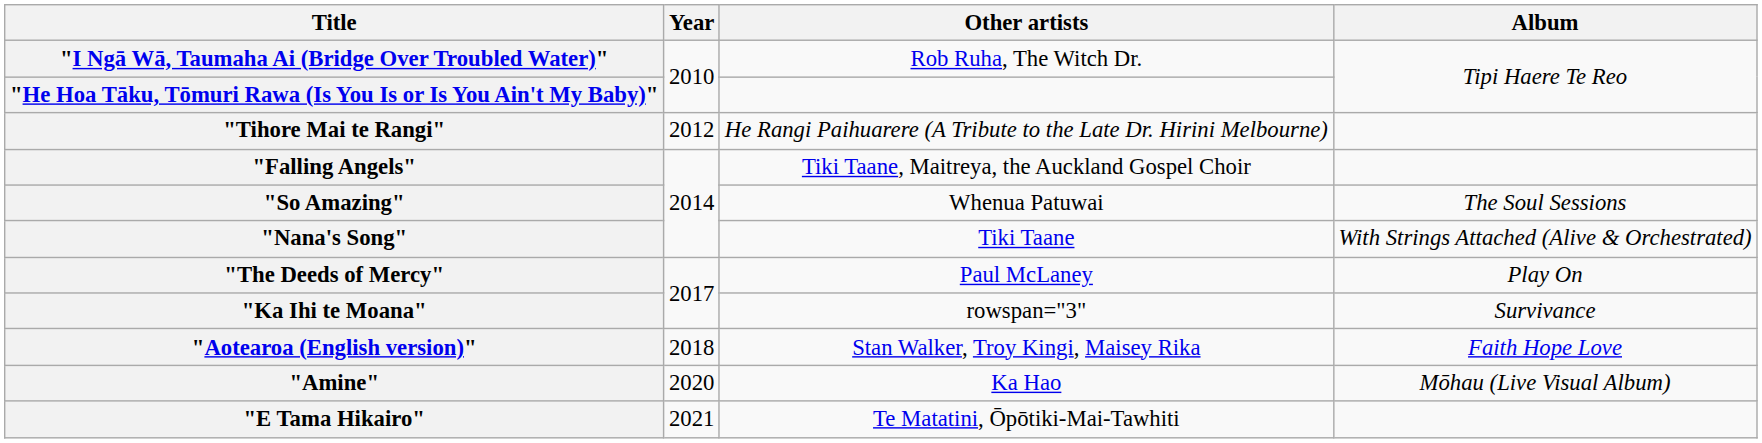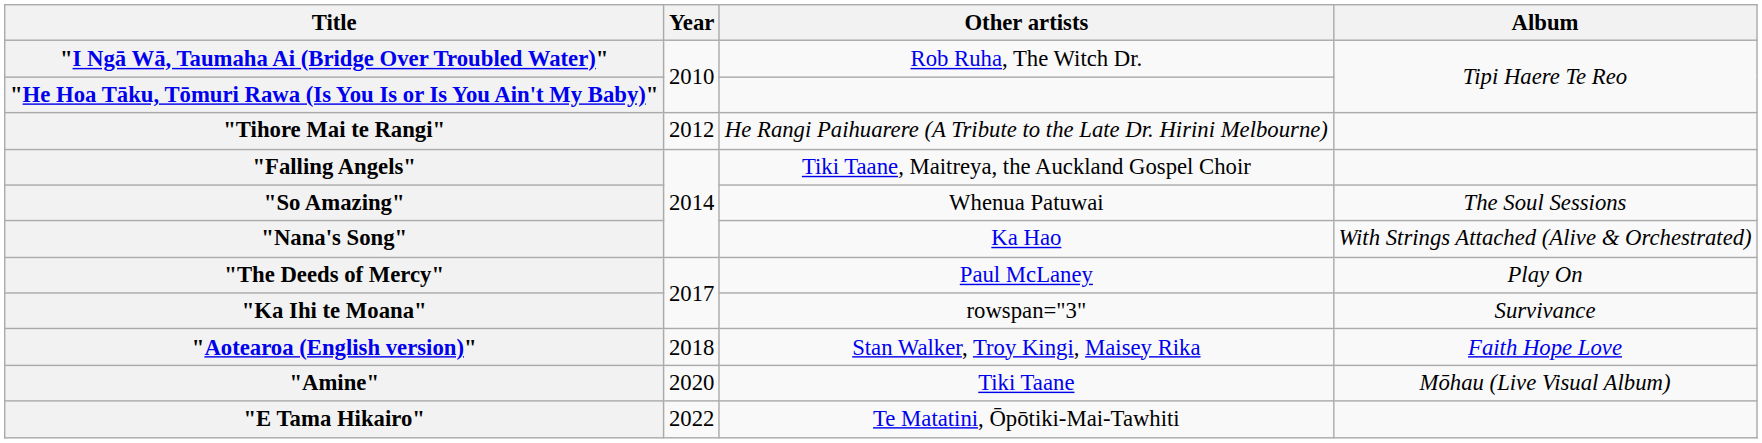(1026, 238) Tiki Taane -> (1026, 238) Ka Hao
(1026, 382) Ka Hao -> (1026, 382) Tiki Taane
(692, 418) 2021 -> (692, 418) 2022
